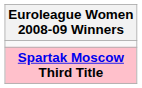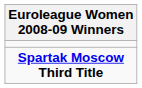(71, 65) pink background -> (71, 65) no background
